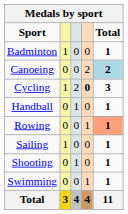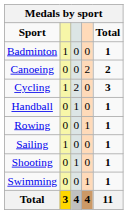(108, 69) lightblue background -> (108, 69) no background
(87, 87) bold -> (87, 87) normal
(108, 125) lightsalmon background -> (108, 125) no background
